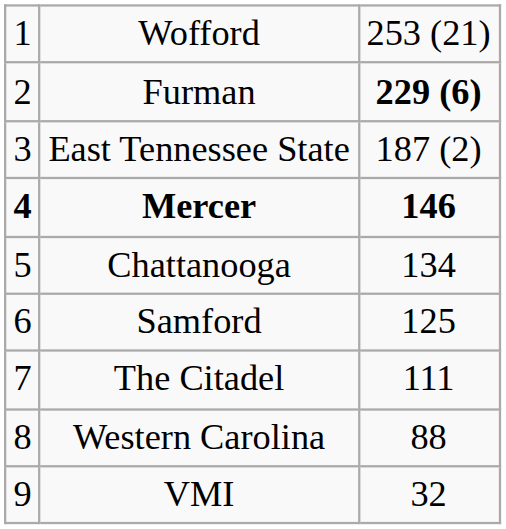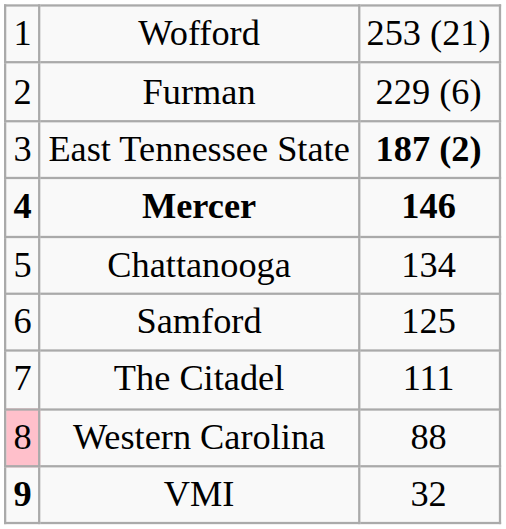(429, 91) bold -> (429, 91) normal
(429, 148) normal -> (429, 148) bold
(23, 436) no background -> (23, 436) pink background
(23, 494) normal -> (23, 494) bold
